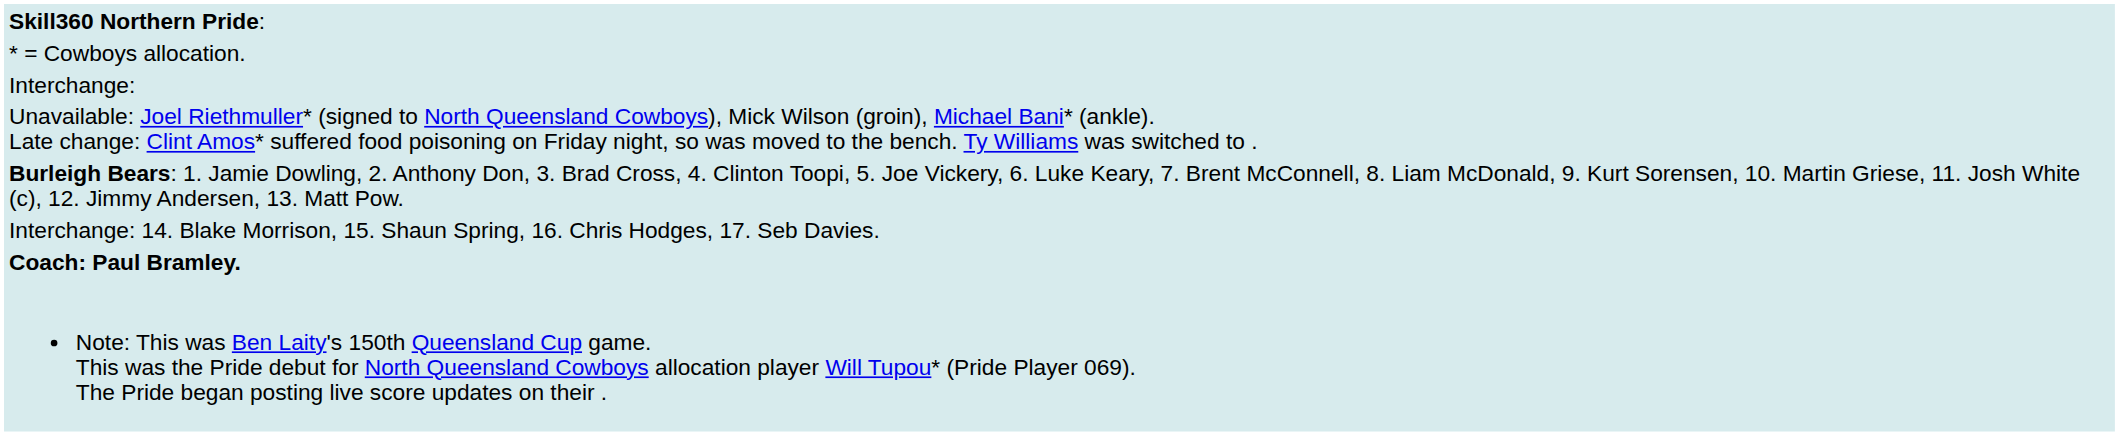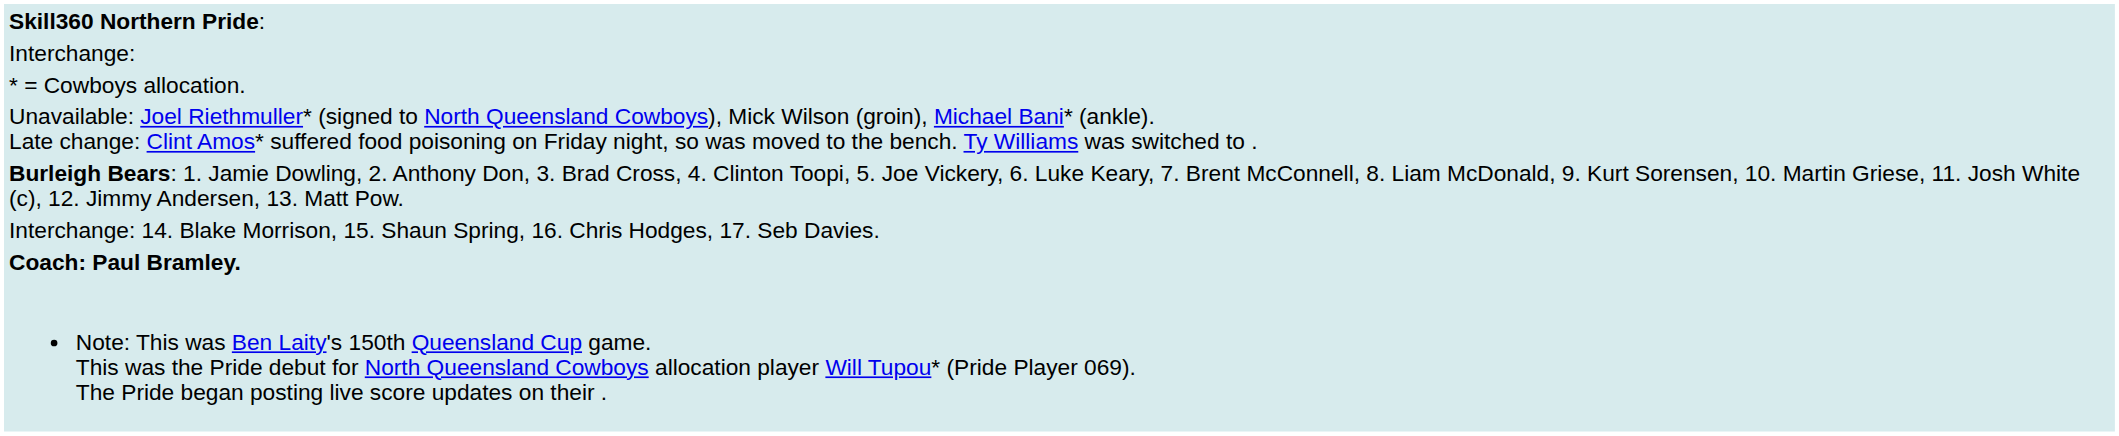(127, 53) * = Cowboys allocation. -> (72, 53) Interchange:
(72, 85) Interchange: -> (127, 85) * = Cowboys allocation.
